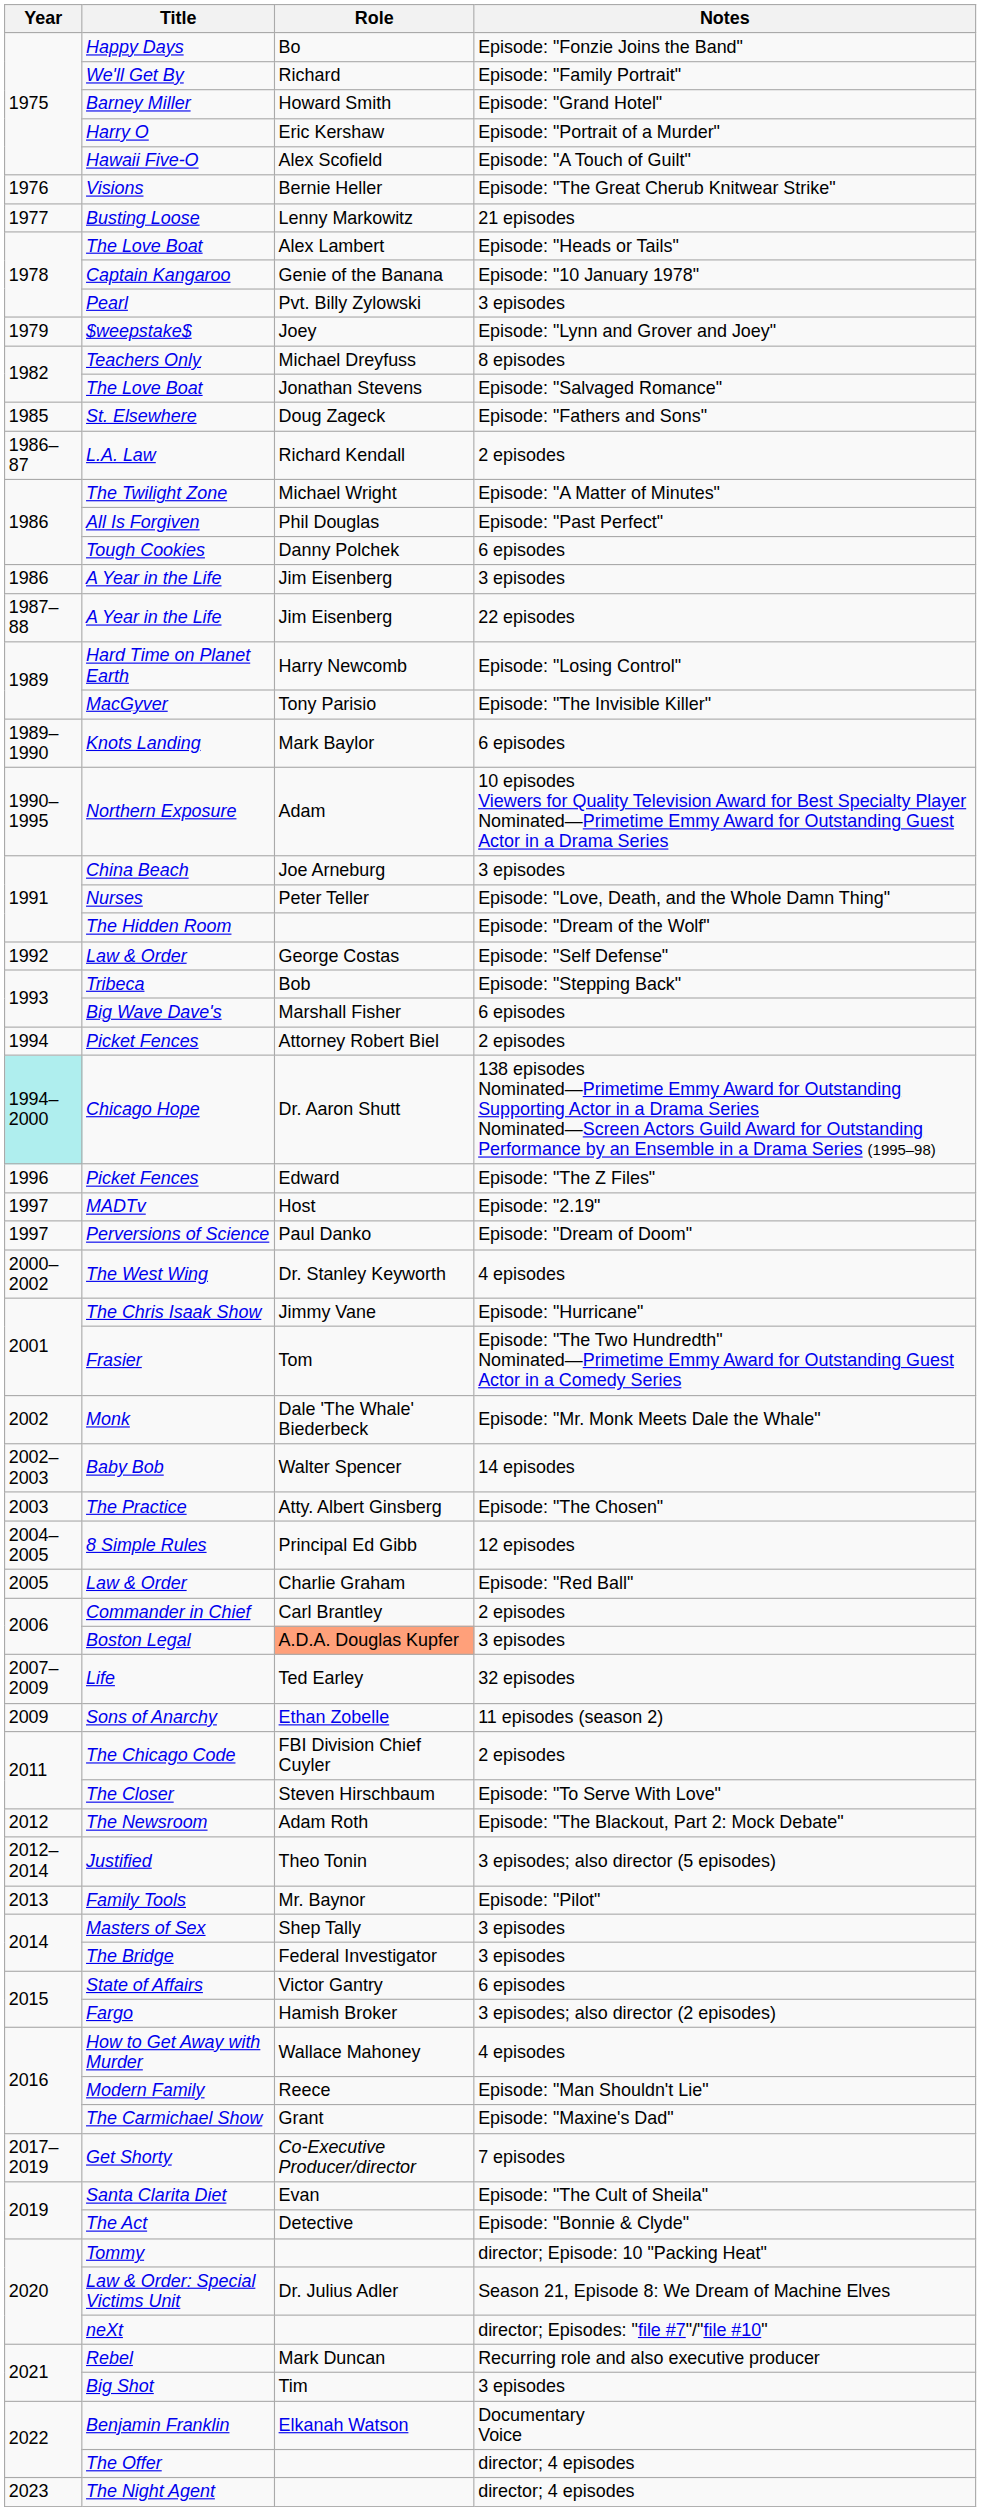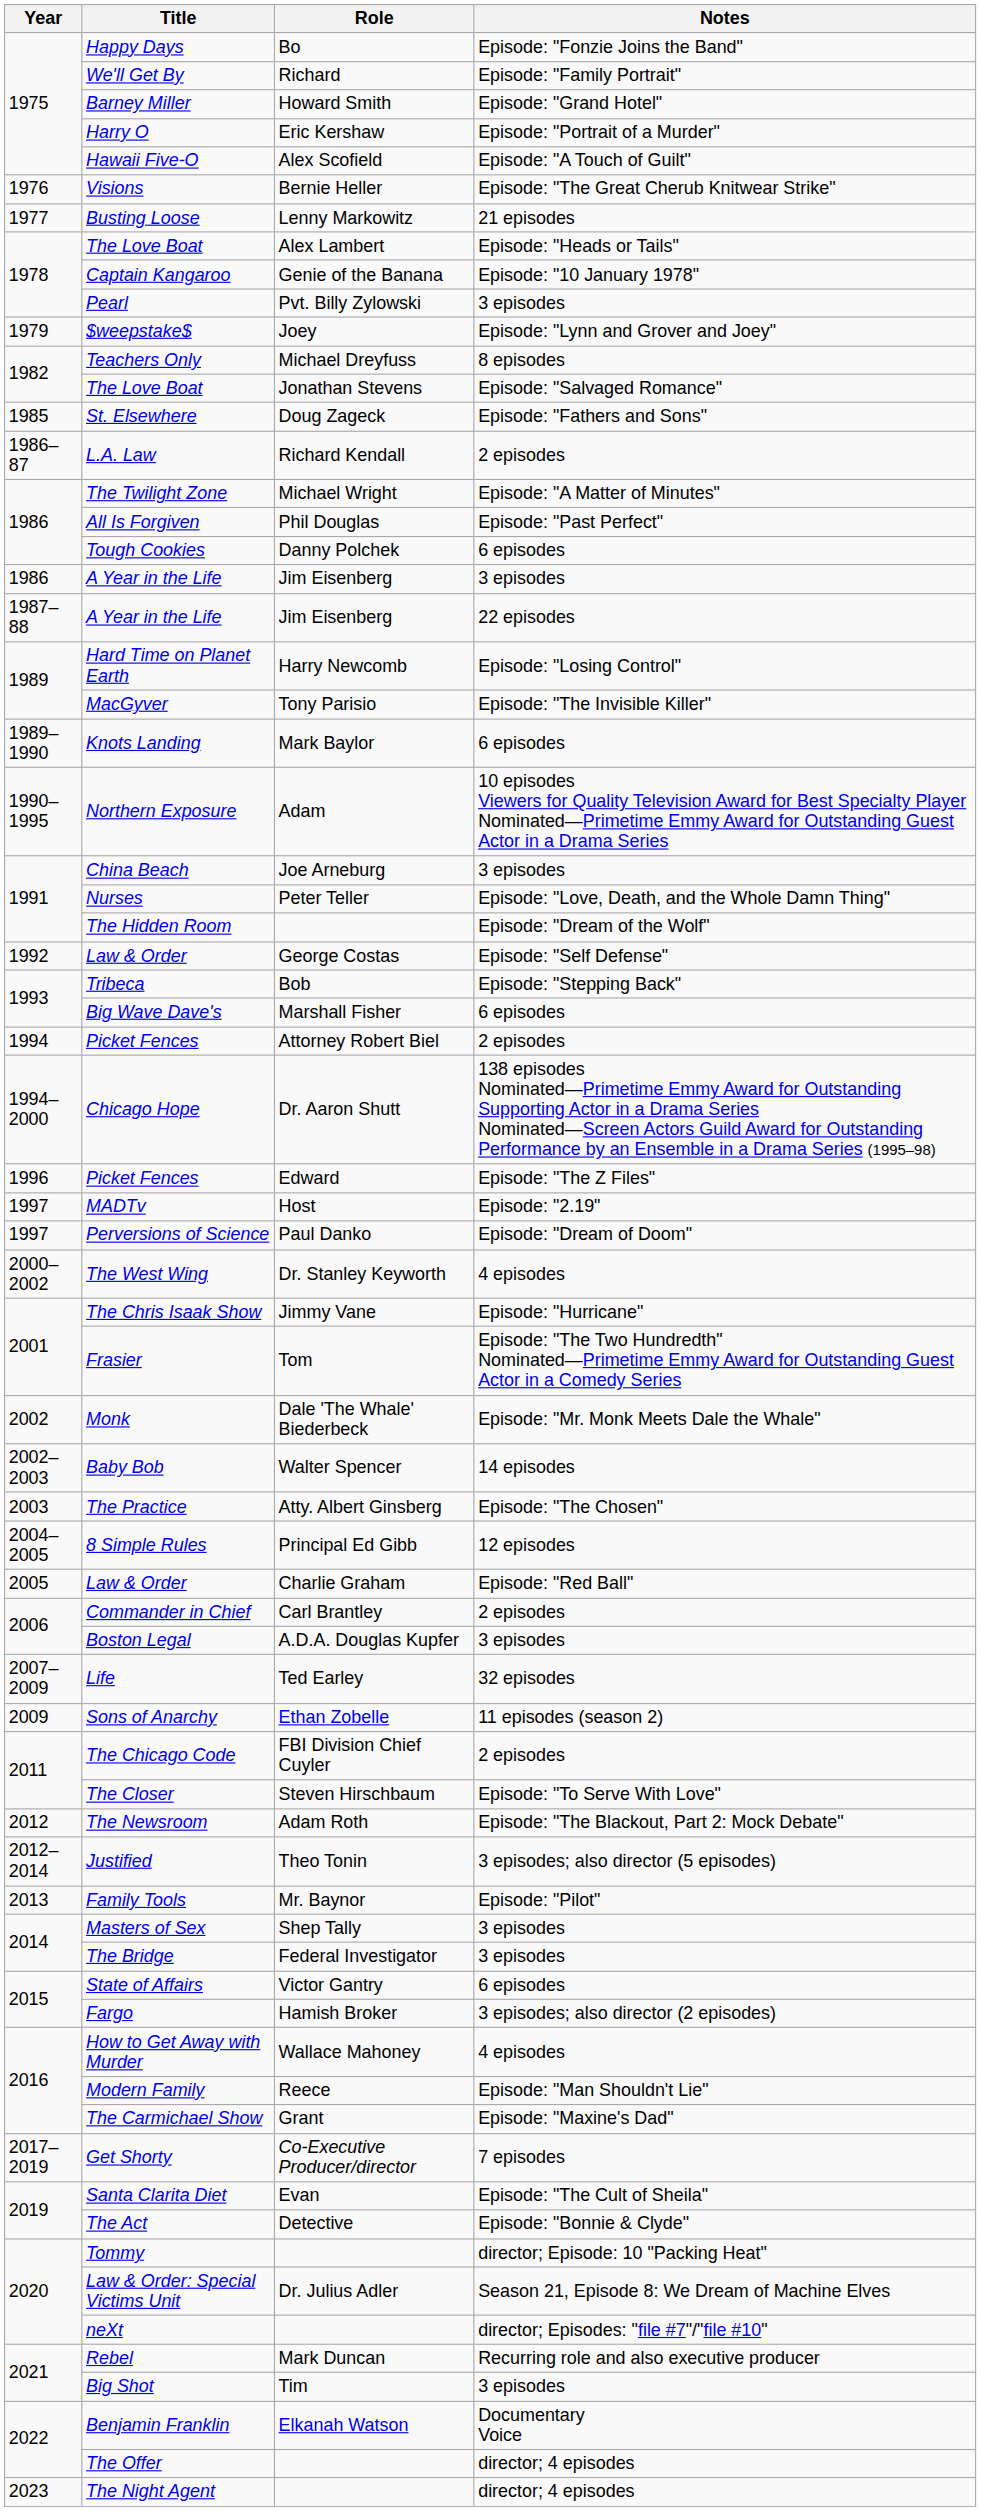(34, 1109) paleturquoise background -> (34, 1109) no background
(369, 1640) lightsalmon background -> (369, 1640) no background
